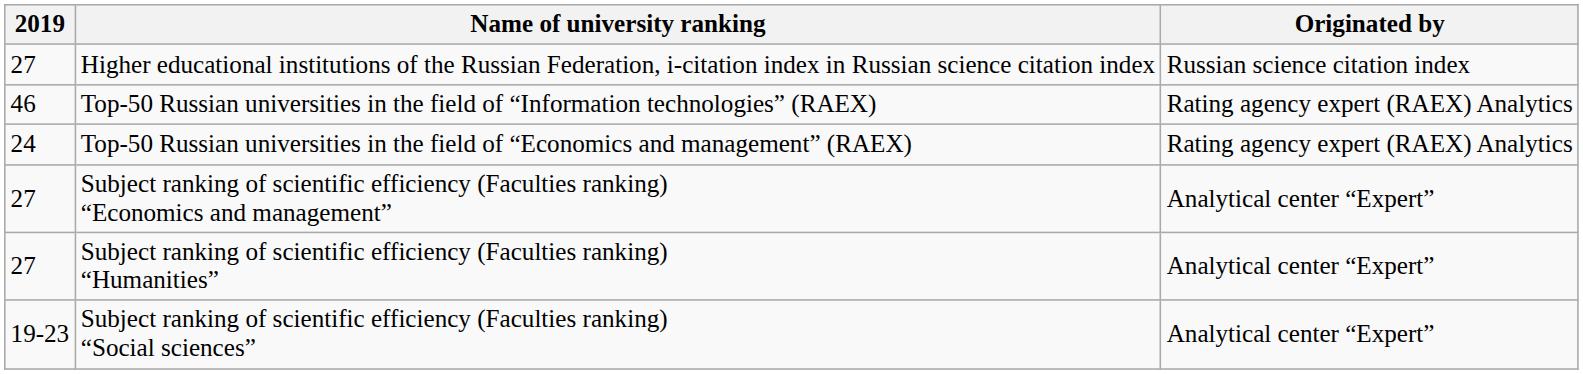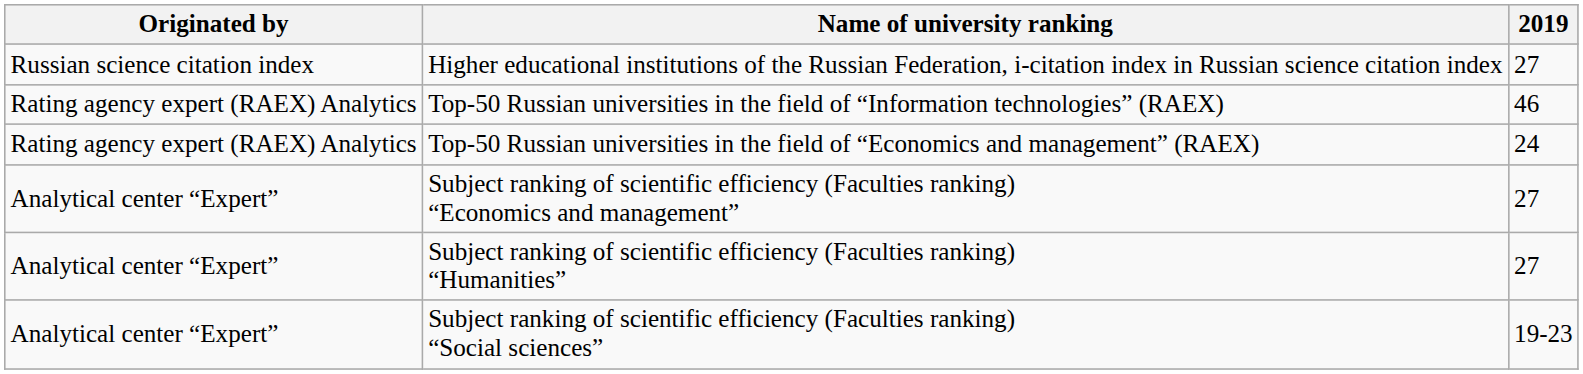columns swapped: (1370, 24) <-> (40, 24)
